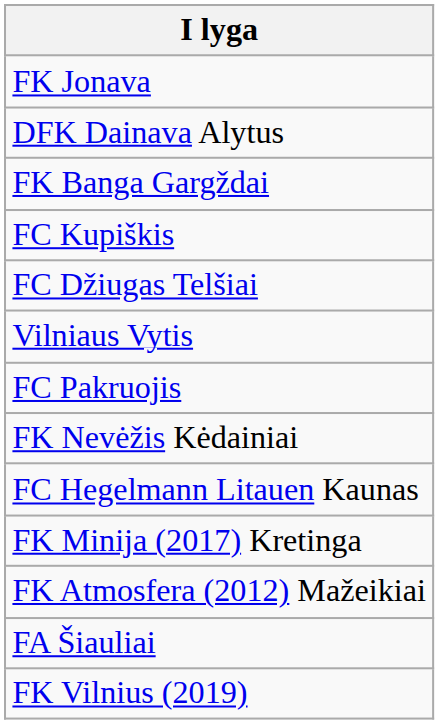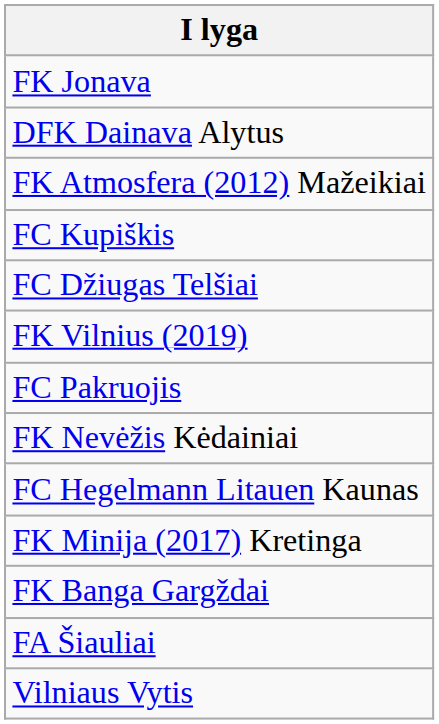(141, 183) FK Banga Gargždai -> (219, 183) FK Atmosfera (2012) Mažeikiai
(103, 336) Vilniaus Vytis -> (130, 336) FK Vilnius (2019)
(219, 591) FK Atmosfera (2012) Mažeikiai -> (141, 591) FK Banga Gargždai
(130, 693) FK Vilnius (2019) -> (103, 693) Vilniaus Vytis
